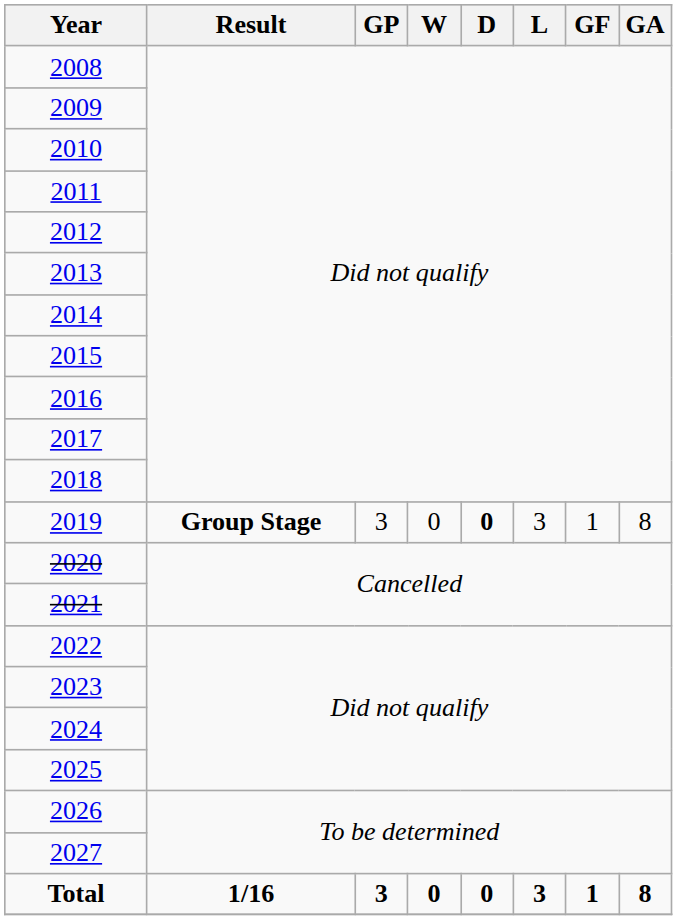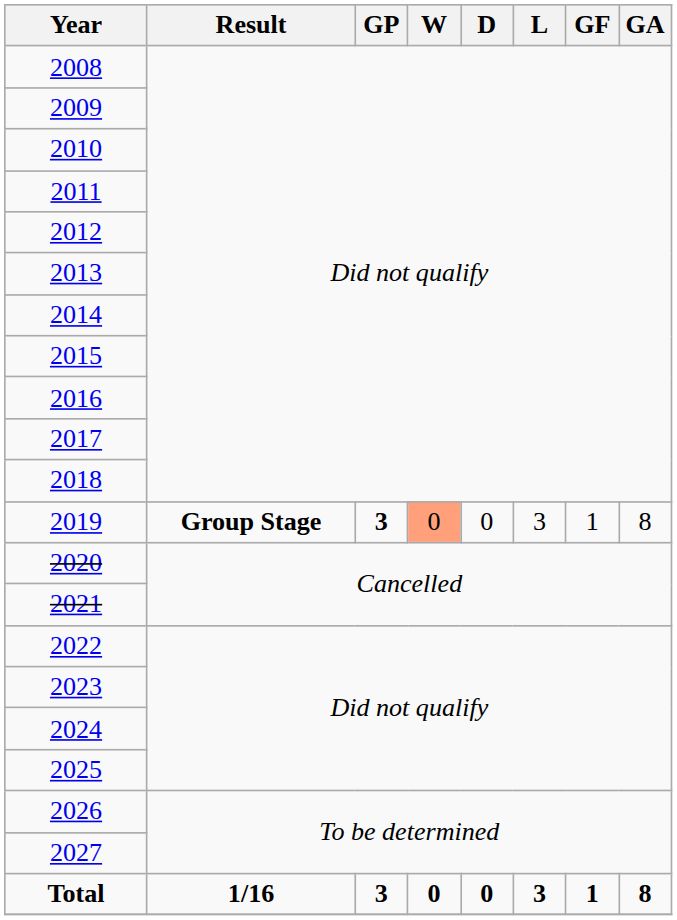(381, 521) normal -> (381, 521) bold
(434, 521) no background -> (434, 521) lightsalmon background
(487, 521) bold -> (487, 521) normal
